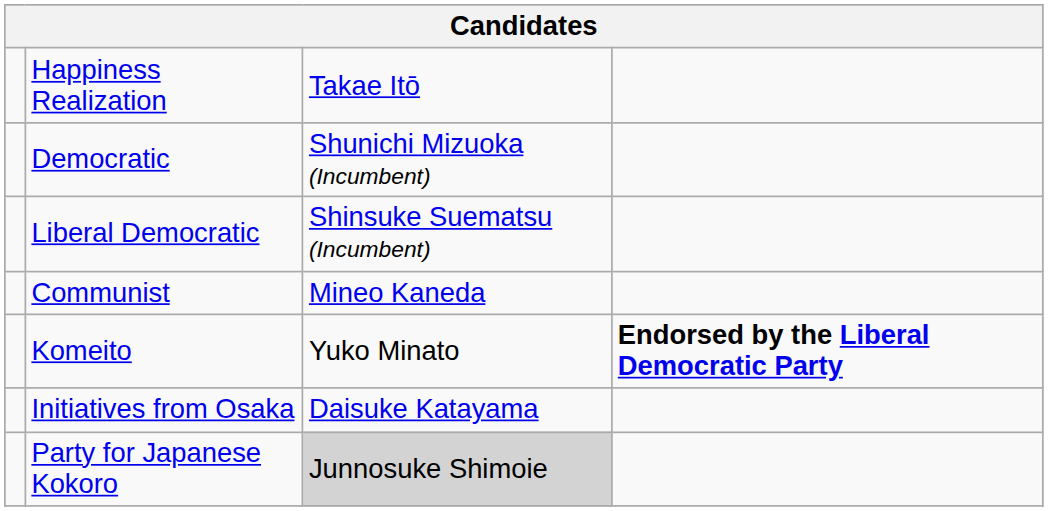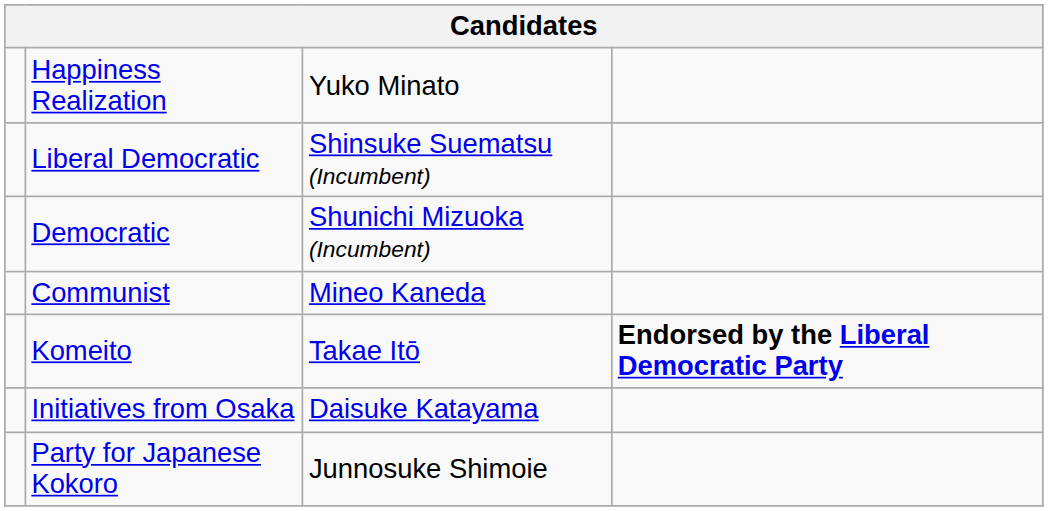(364, 84) Takae Itō -> (384, 84) Yuko Minato
rows swapped: (145, 233) <-> (101, 159)
(384, 350) Yuko Minato -> (364, 350) Takae Itō
(428, 468) lightgrey background -> (428, 468) no background
